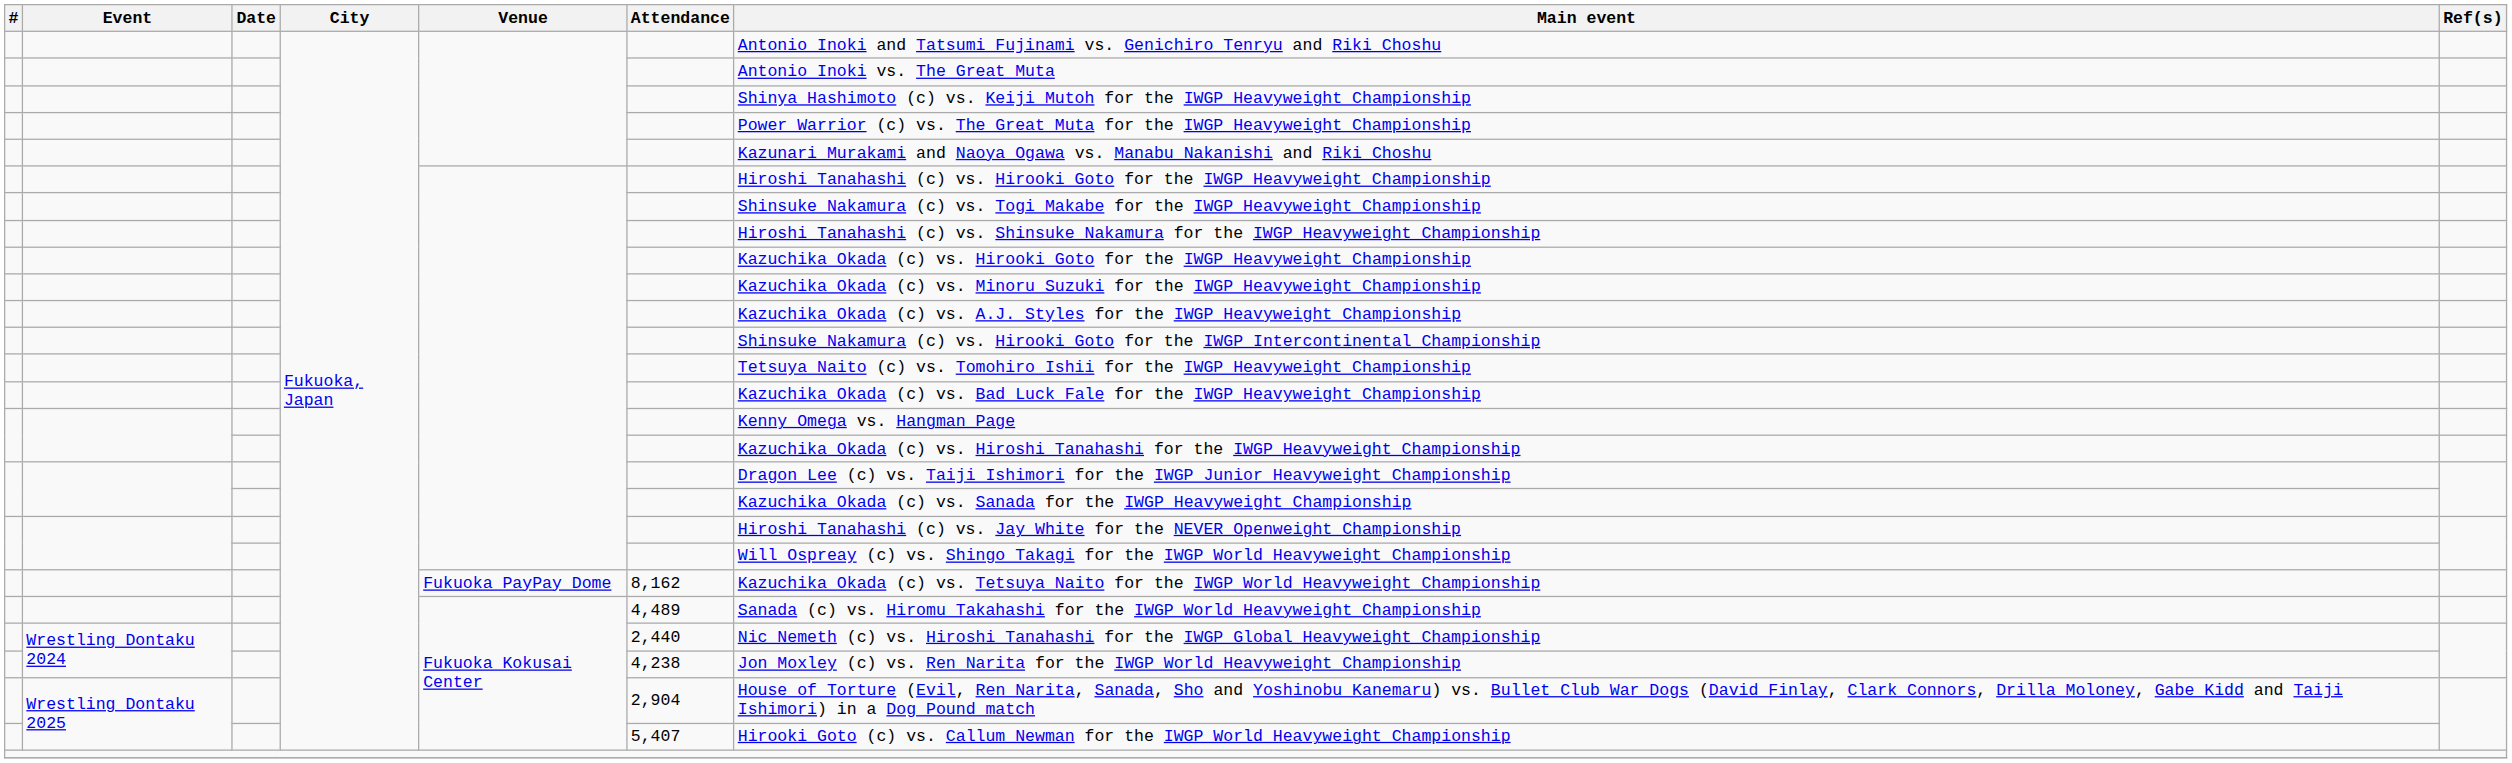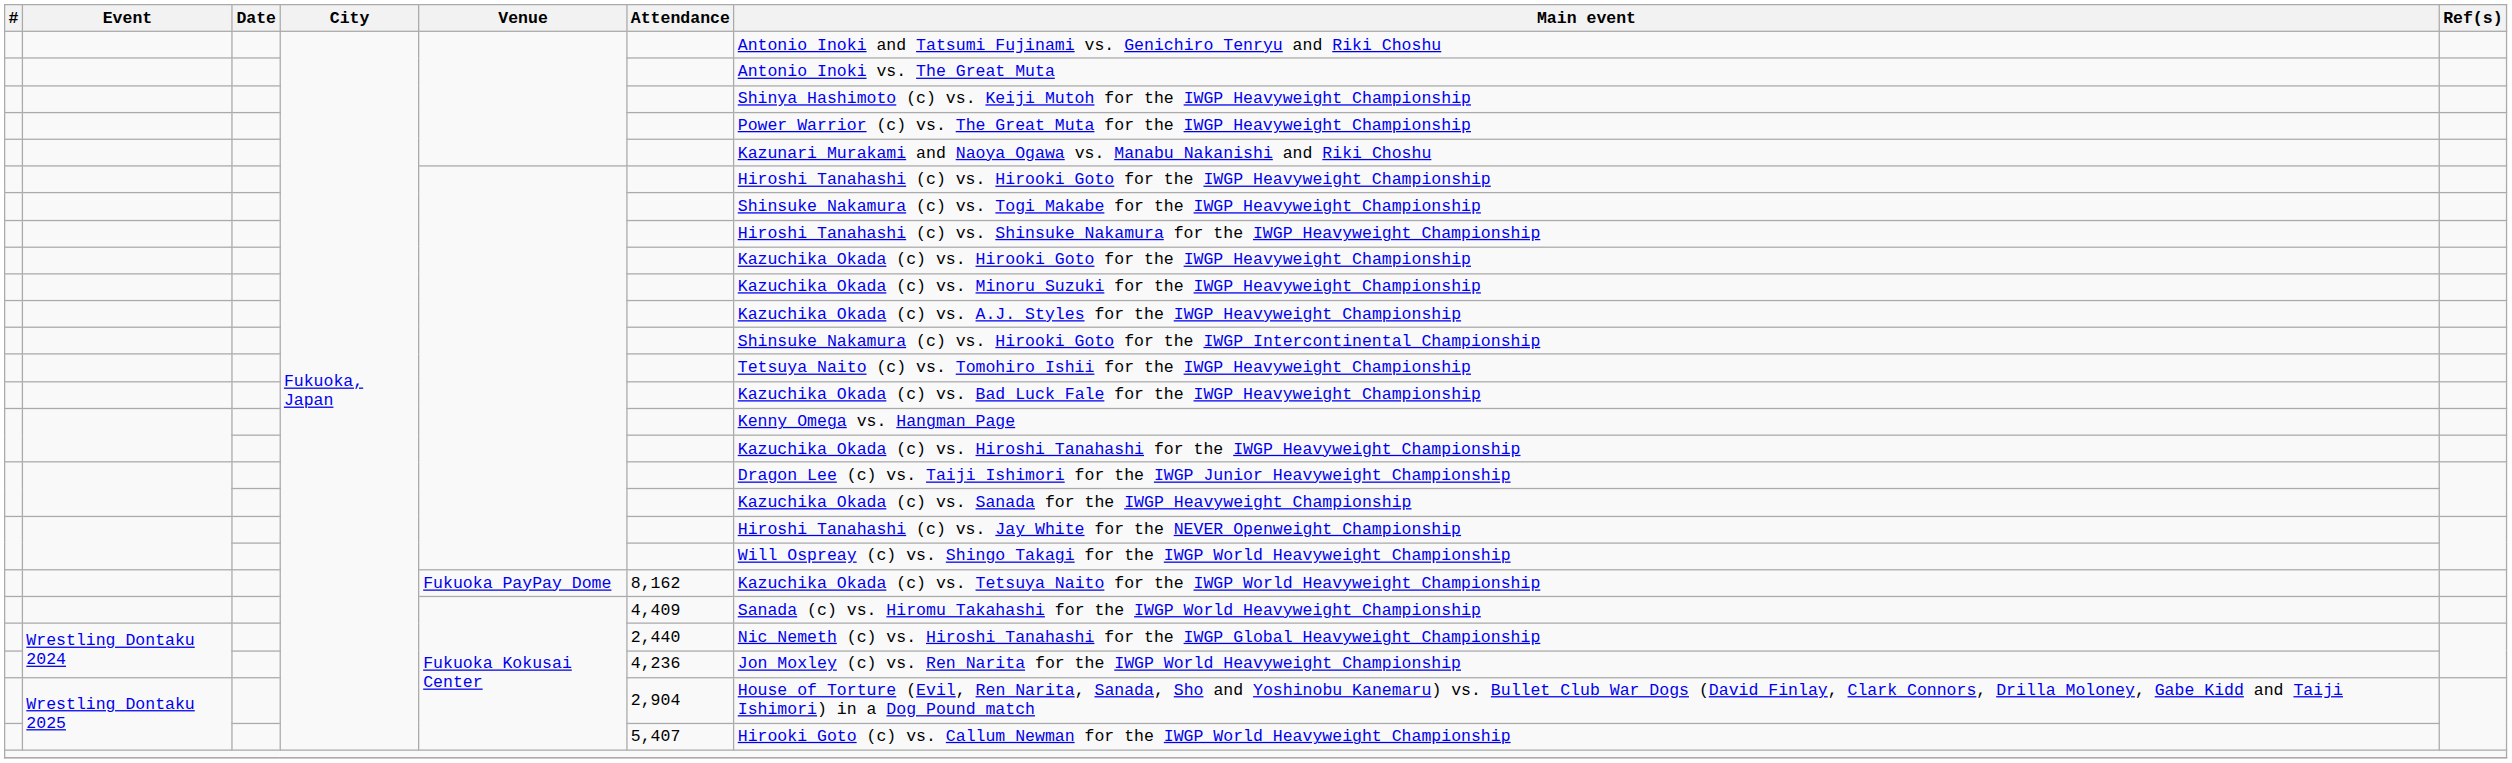(656, 610) 4,489 -> (656, 610) 4,409
(656, 664) 4,238 -> (656, 664) 4,236
